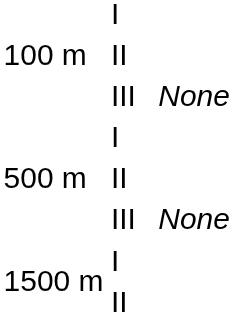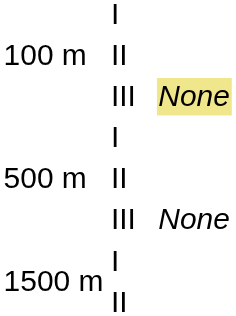(194, 96) no background -> (194, 96) khaki background
